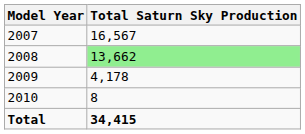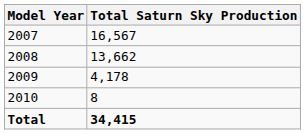(113, 56) lightgreen background -> (113, 56) no background
